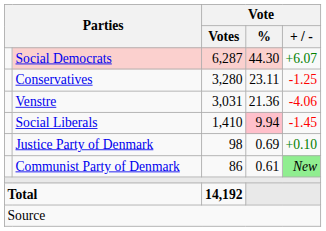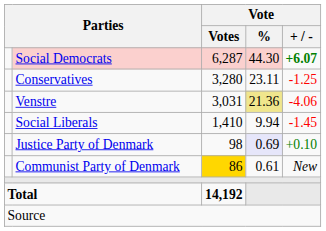(301, 58) normal -> (301, 58) bold
(264, 101) no background -> (264, 101) khaki background
(267, 123) pink background -> (267, 123) no background
(267, 144) no background -> (267, 144) lavender background
(236, 166) no background -> (236, 166) gold background
(305, 166) lightgreen background -> (305, 166) no background
